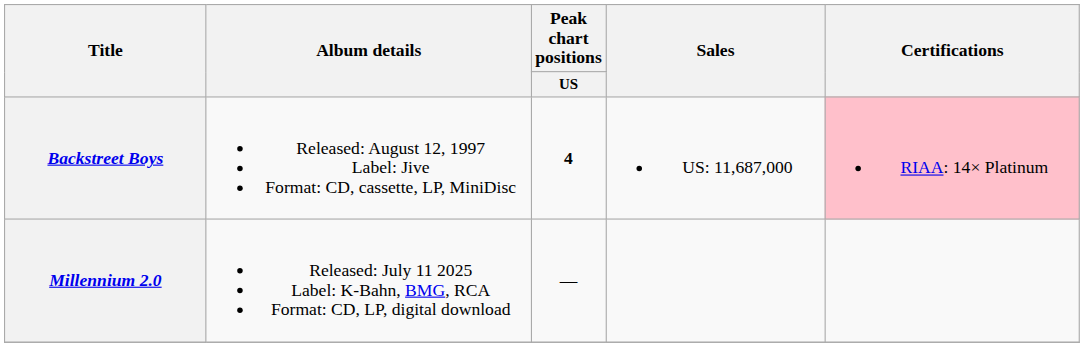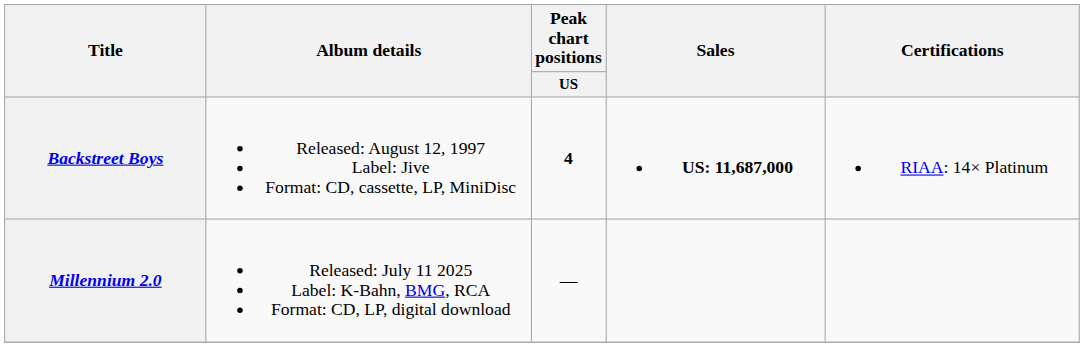(715, 168) normal -> (715, 168) bold
(952, 168) pink background -> (952, 168) no background
